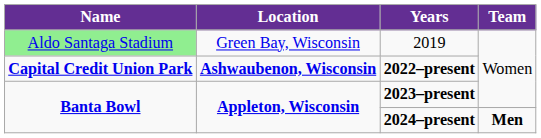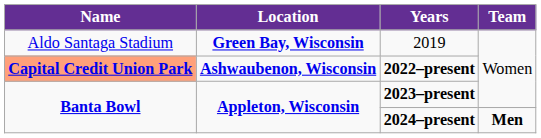(100, 42) lightgreen background -> (100, 42) no background
(288, 42) normal -> (288, 42) bold
(100, 68) no background -> (100, 68) lightsalmon background
